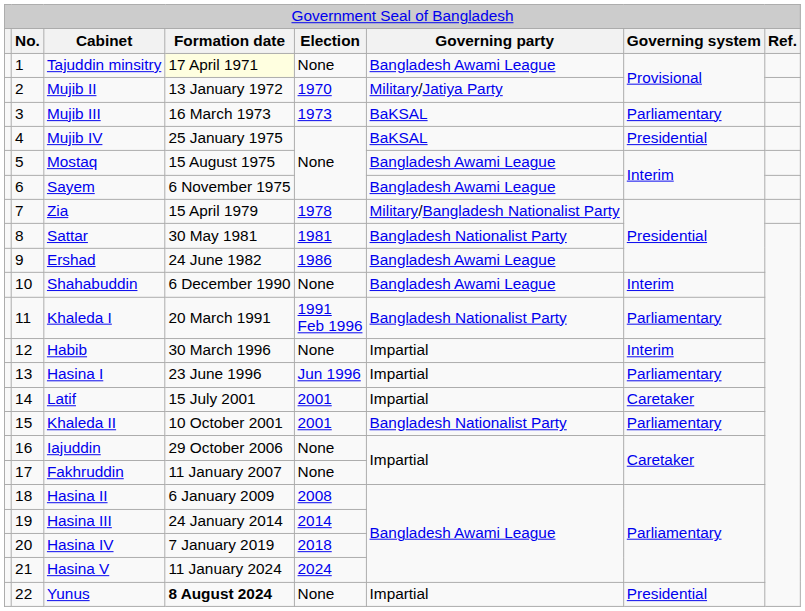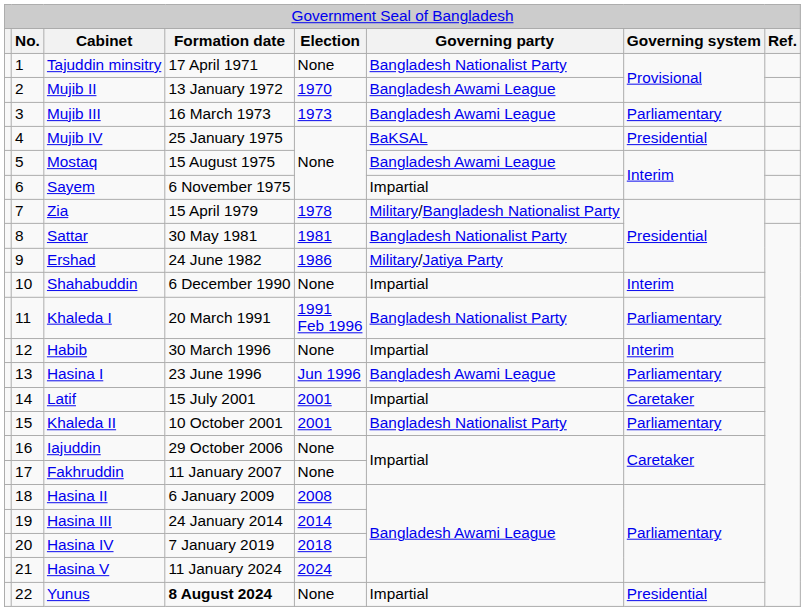(213, 65) lightyellow background -> (213, 65) no background
(463, 65) Bangladesh Awami League -> (468, 65) Bangladesh Nationalist Party
(436, 89) Military/Jatiya Party -> (463, 89) Bangladesh Awami League
(399, 114) BaKSAL -> (463, 114) Bangladesh Awami League
(463, 187) Bangladesh Awami League -> (399, 187) Impartial
(463, 260) Bangladesh Awami League -> (436, 260) Military/Jatiya Party
(463, 284) Bangladesh Awami League -> (399, 284) Impartial
(399, 374) Impartial -> (463, 374) Bangladesh Awami League
